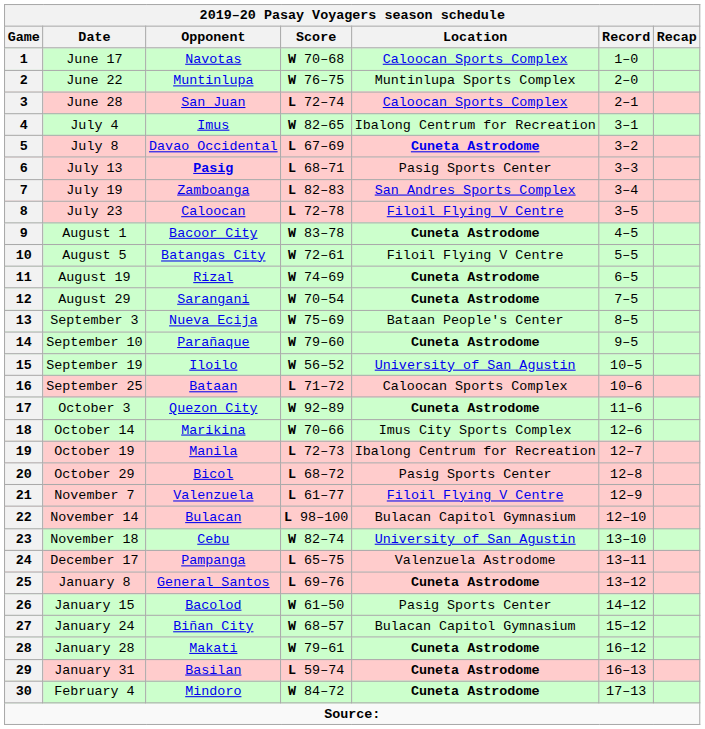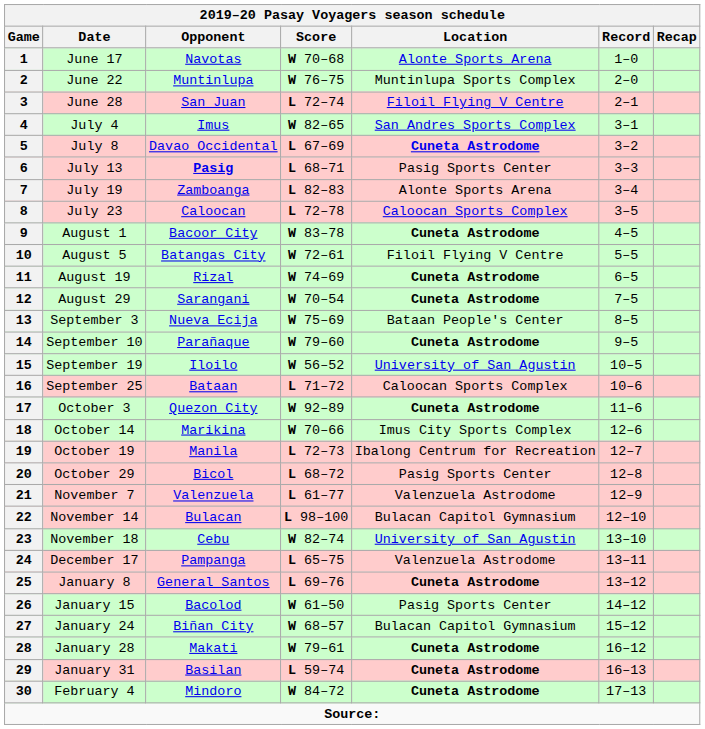(475, 59) Caloocan Sports Complex -> (475, 59) Alonte Sports Arena
(475, 103) Caloocan Sports Complex -> (475, 103) Filoil Flying V Centre
(475, 125) Ibalong Centrum for Recreation -> (475, 125) San Andres Sports Complex
(475, 190) San Andres Sports Complex -> (475, 190) Alonte Sports Arena
(475, 212) Filoil Flying V Centre -> (475, 212) Caloocan Sports Complex
(475, 496) Filoil Flying V Centre -> (475, 496) Valenzuela Astrodome
